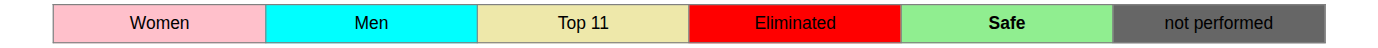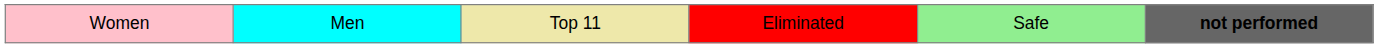(1007, 23) bold -> (1031, 23) normal
(1219, 23) normal -> (1259, 23) bold
